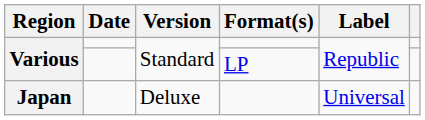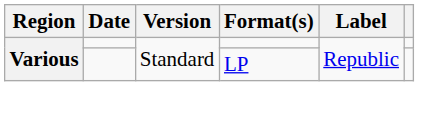- row: (44, 97)
